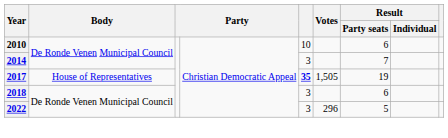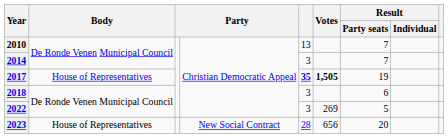(306, 45) 10 -> (306, 45) 13
(386, 45) 6 -> (386, 45) 7
(327, 77) normal -> (327, 77) bold
(330, 109) 296 -> (330, 109) 269
+ row: (16, 126)
